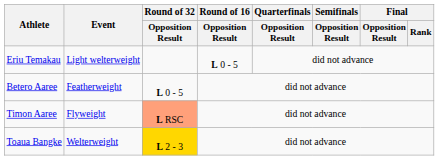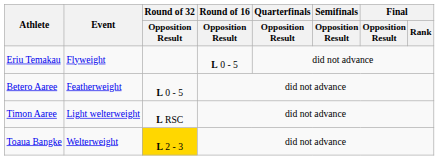(103, 60) Light welterweight -> (86, 60) Flyweight
(86, 114) Flyweight -> (103, 114) Light welterweight
(170, 120) lightsalmon background -> (170, 120) no background
